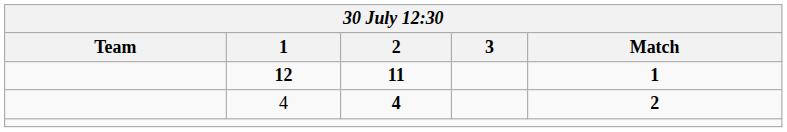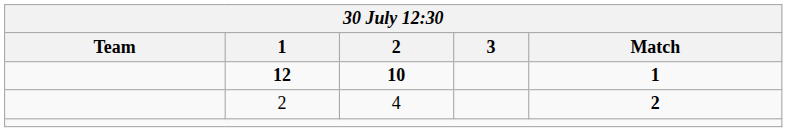(396, 75) 11 -> (396, 75) 10
(283, 103) 4 -> (282, 103) 2
(396, 103) bold -> (396, 103) normal
